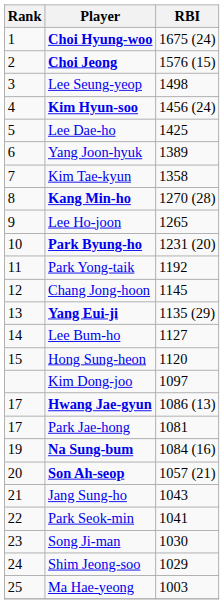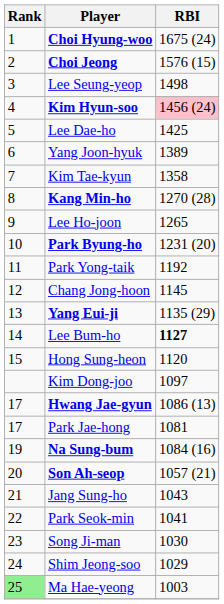(187, 107) no background -> (187, 107) pink background
(173, 336) normal -> (173, 336) bold
(15, 587) no background -> (15, 587) lightgreen background
